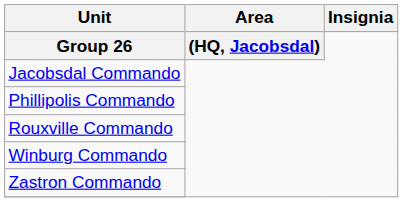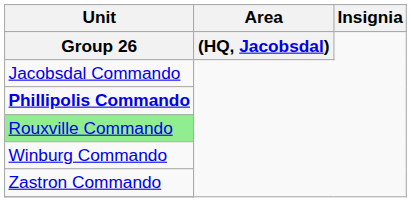(92, 100) normal -> (99, 100) bold
(91, 127) no background -> (91, 127) lightgreen background
